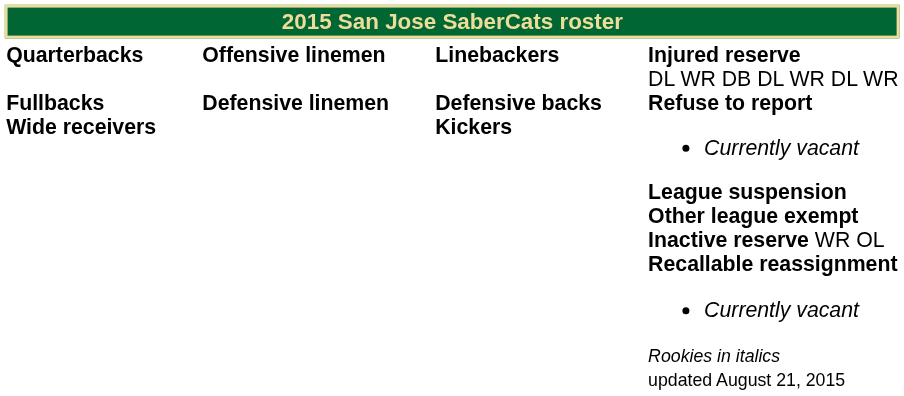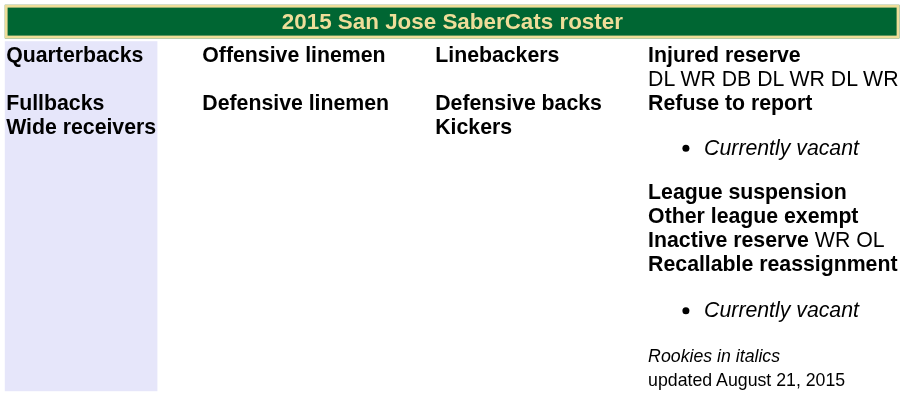(81, 90) no background -> (81, 90) lavender background
